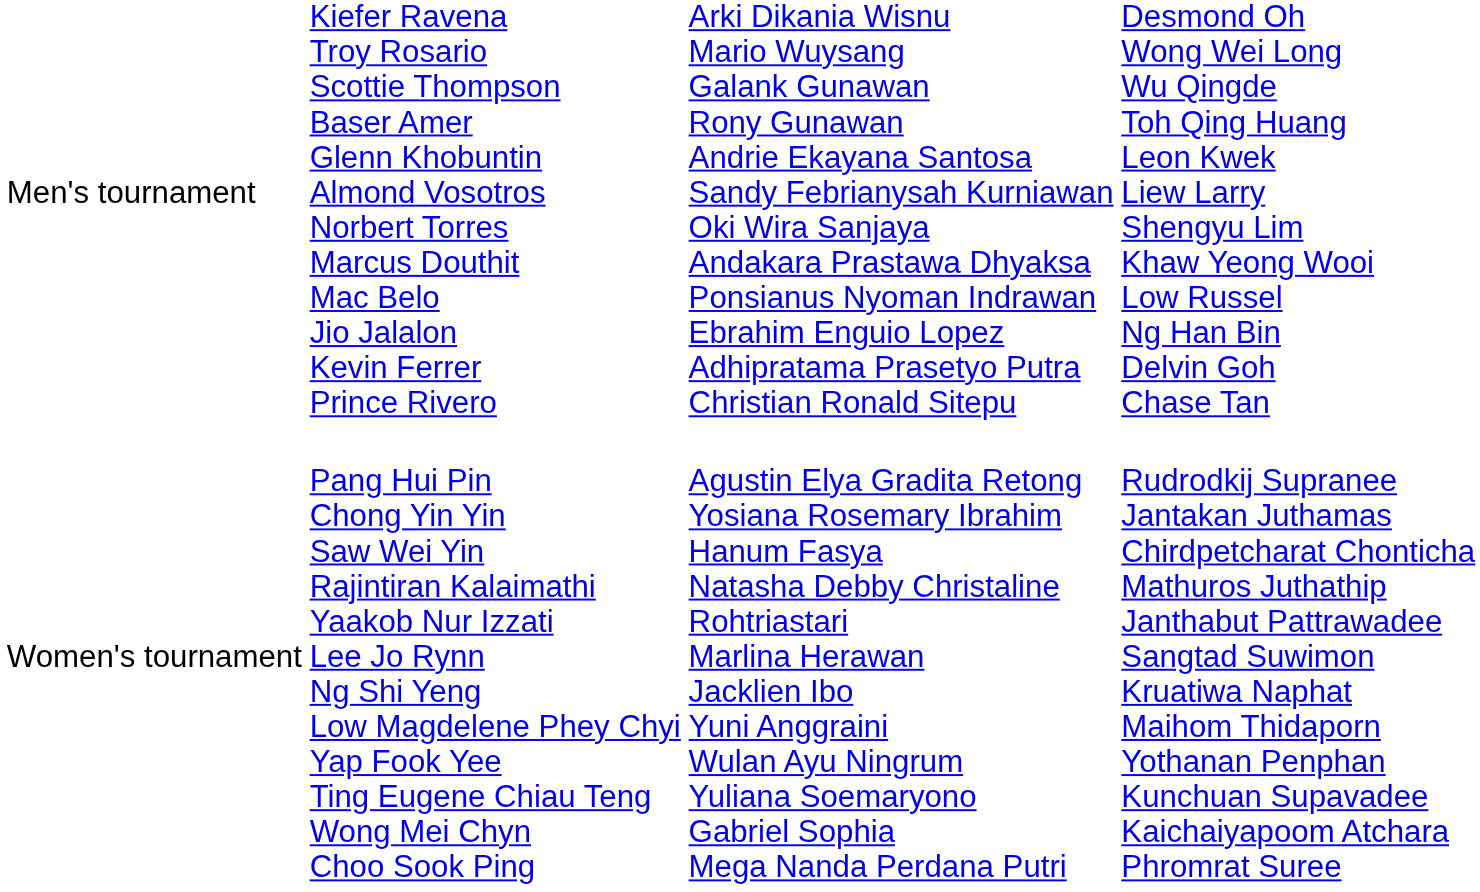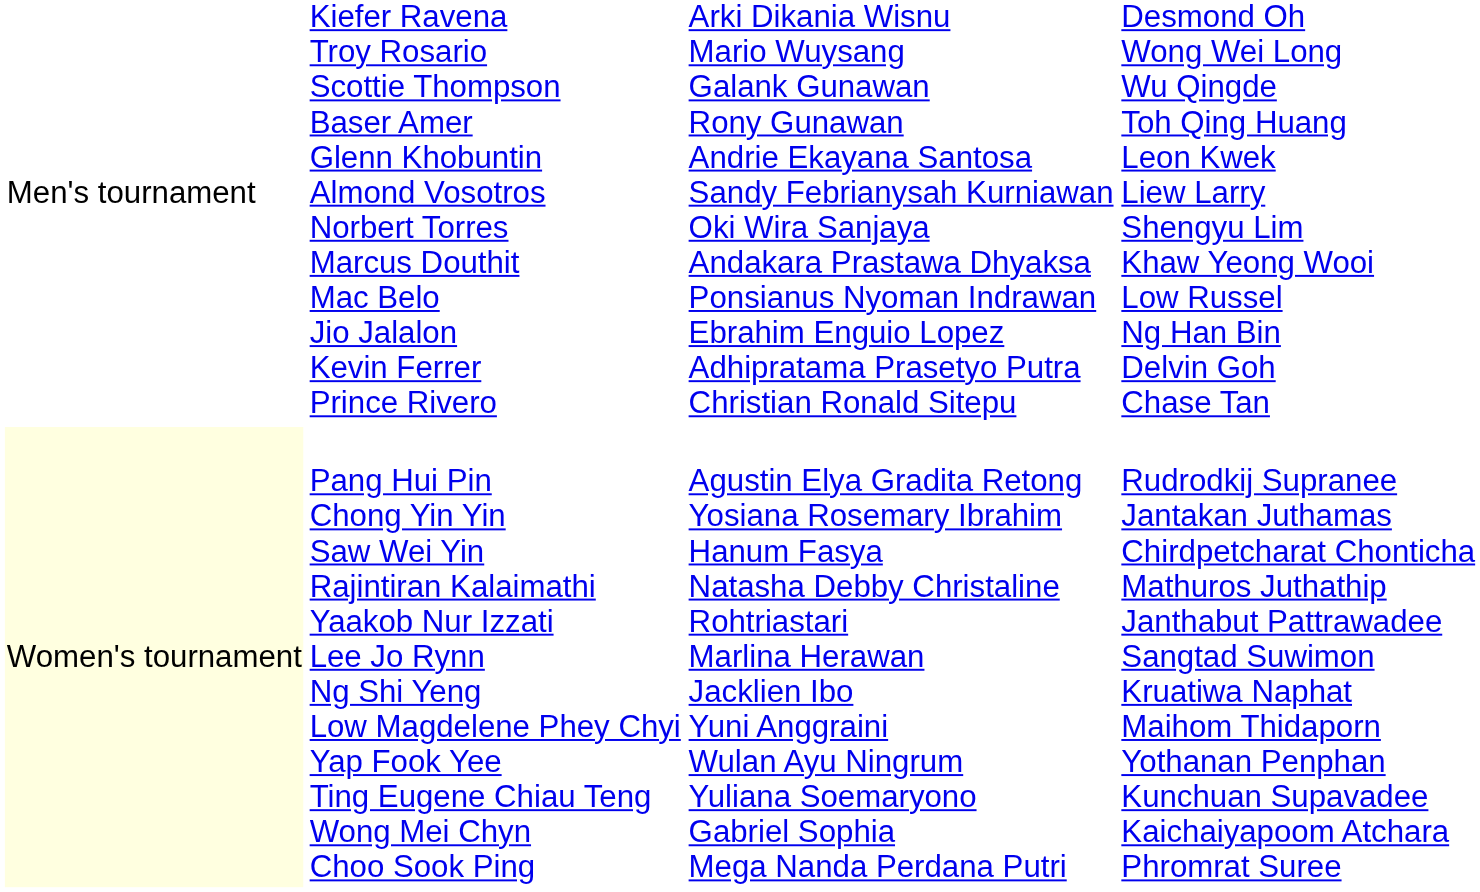(154, 656) no background -> (154, 656) lightyellow background
